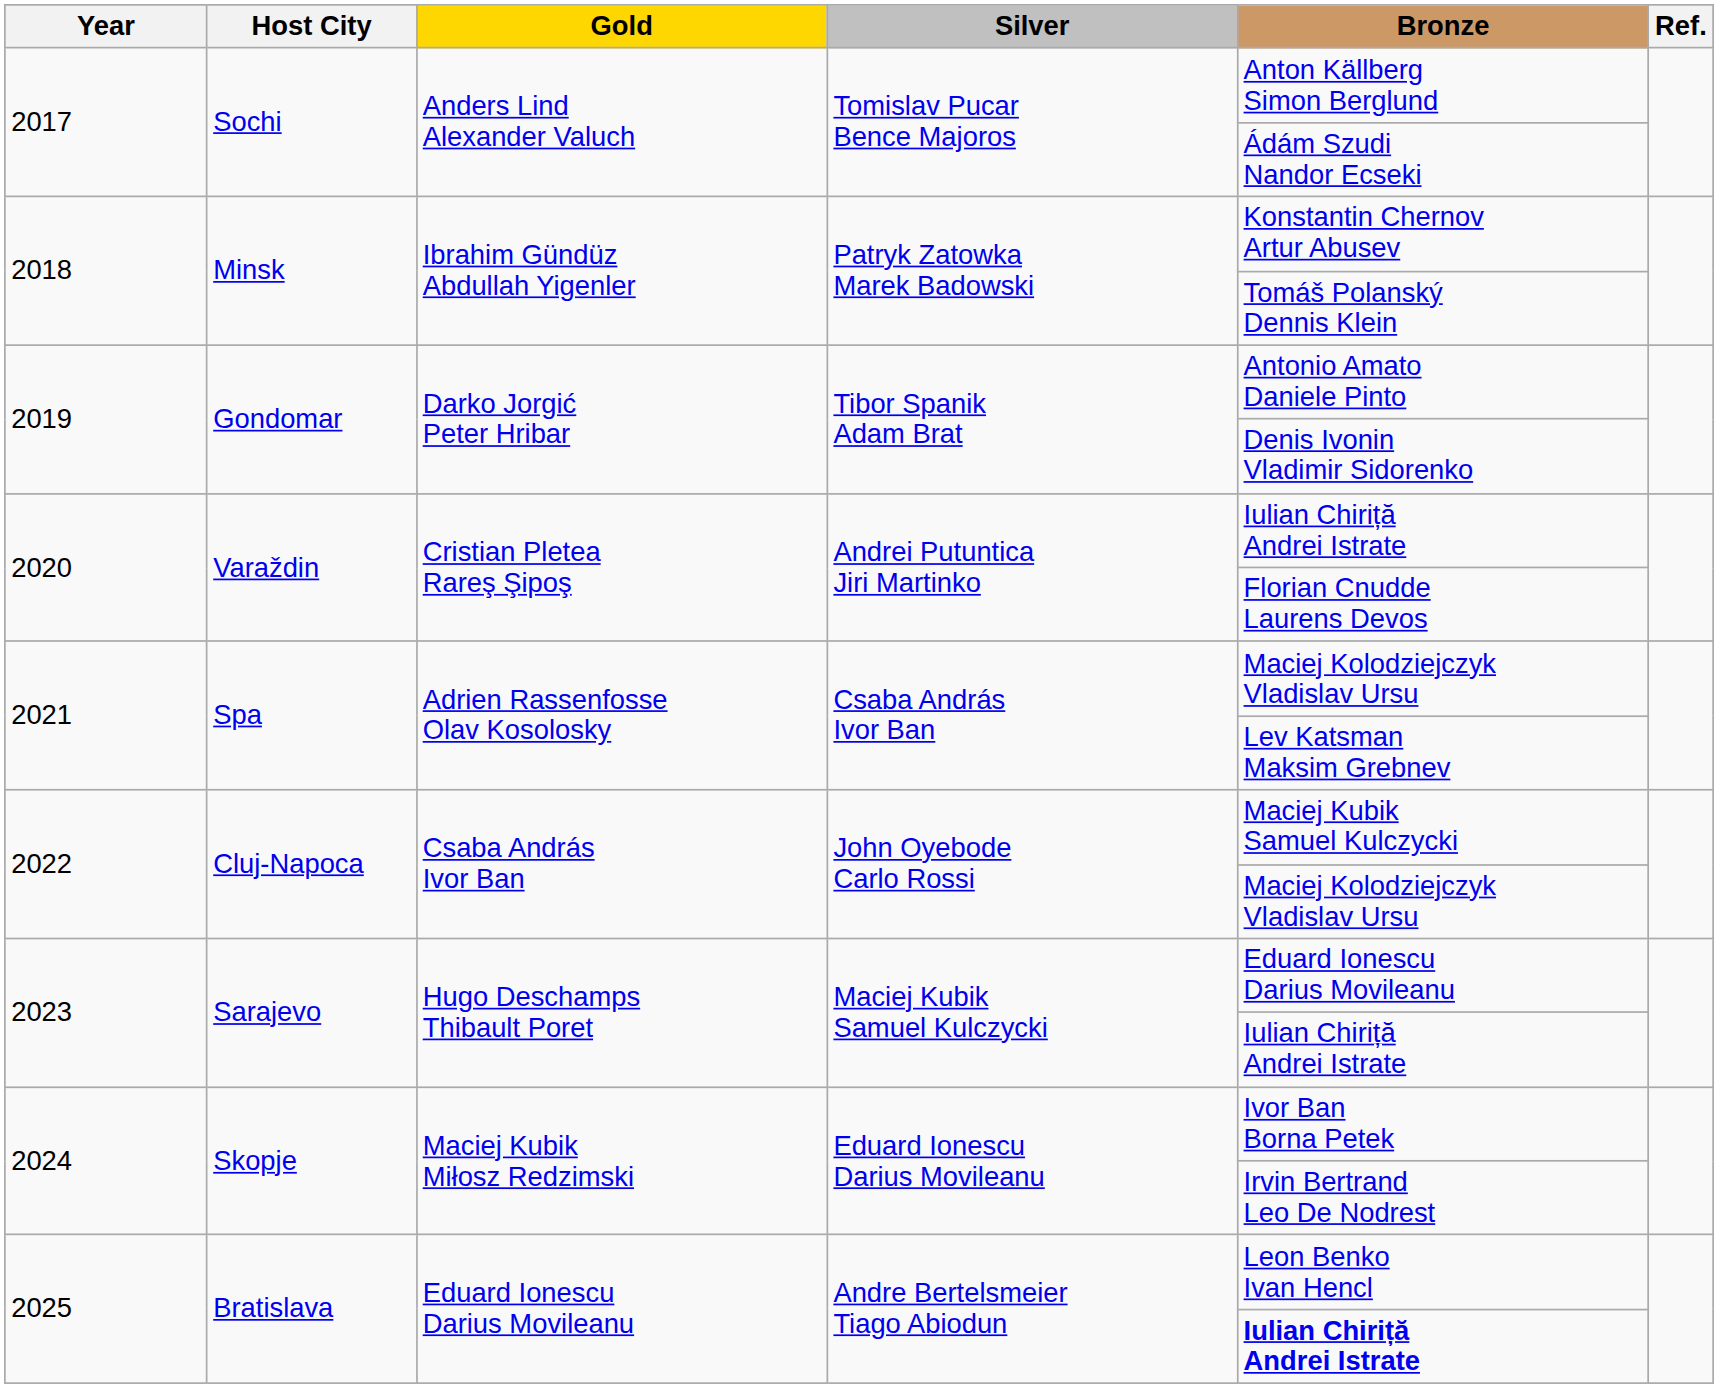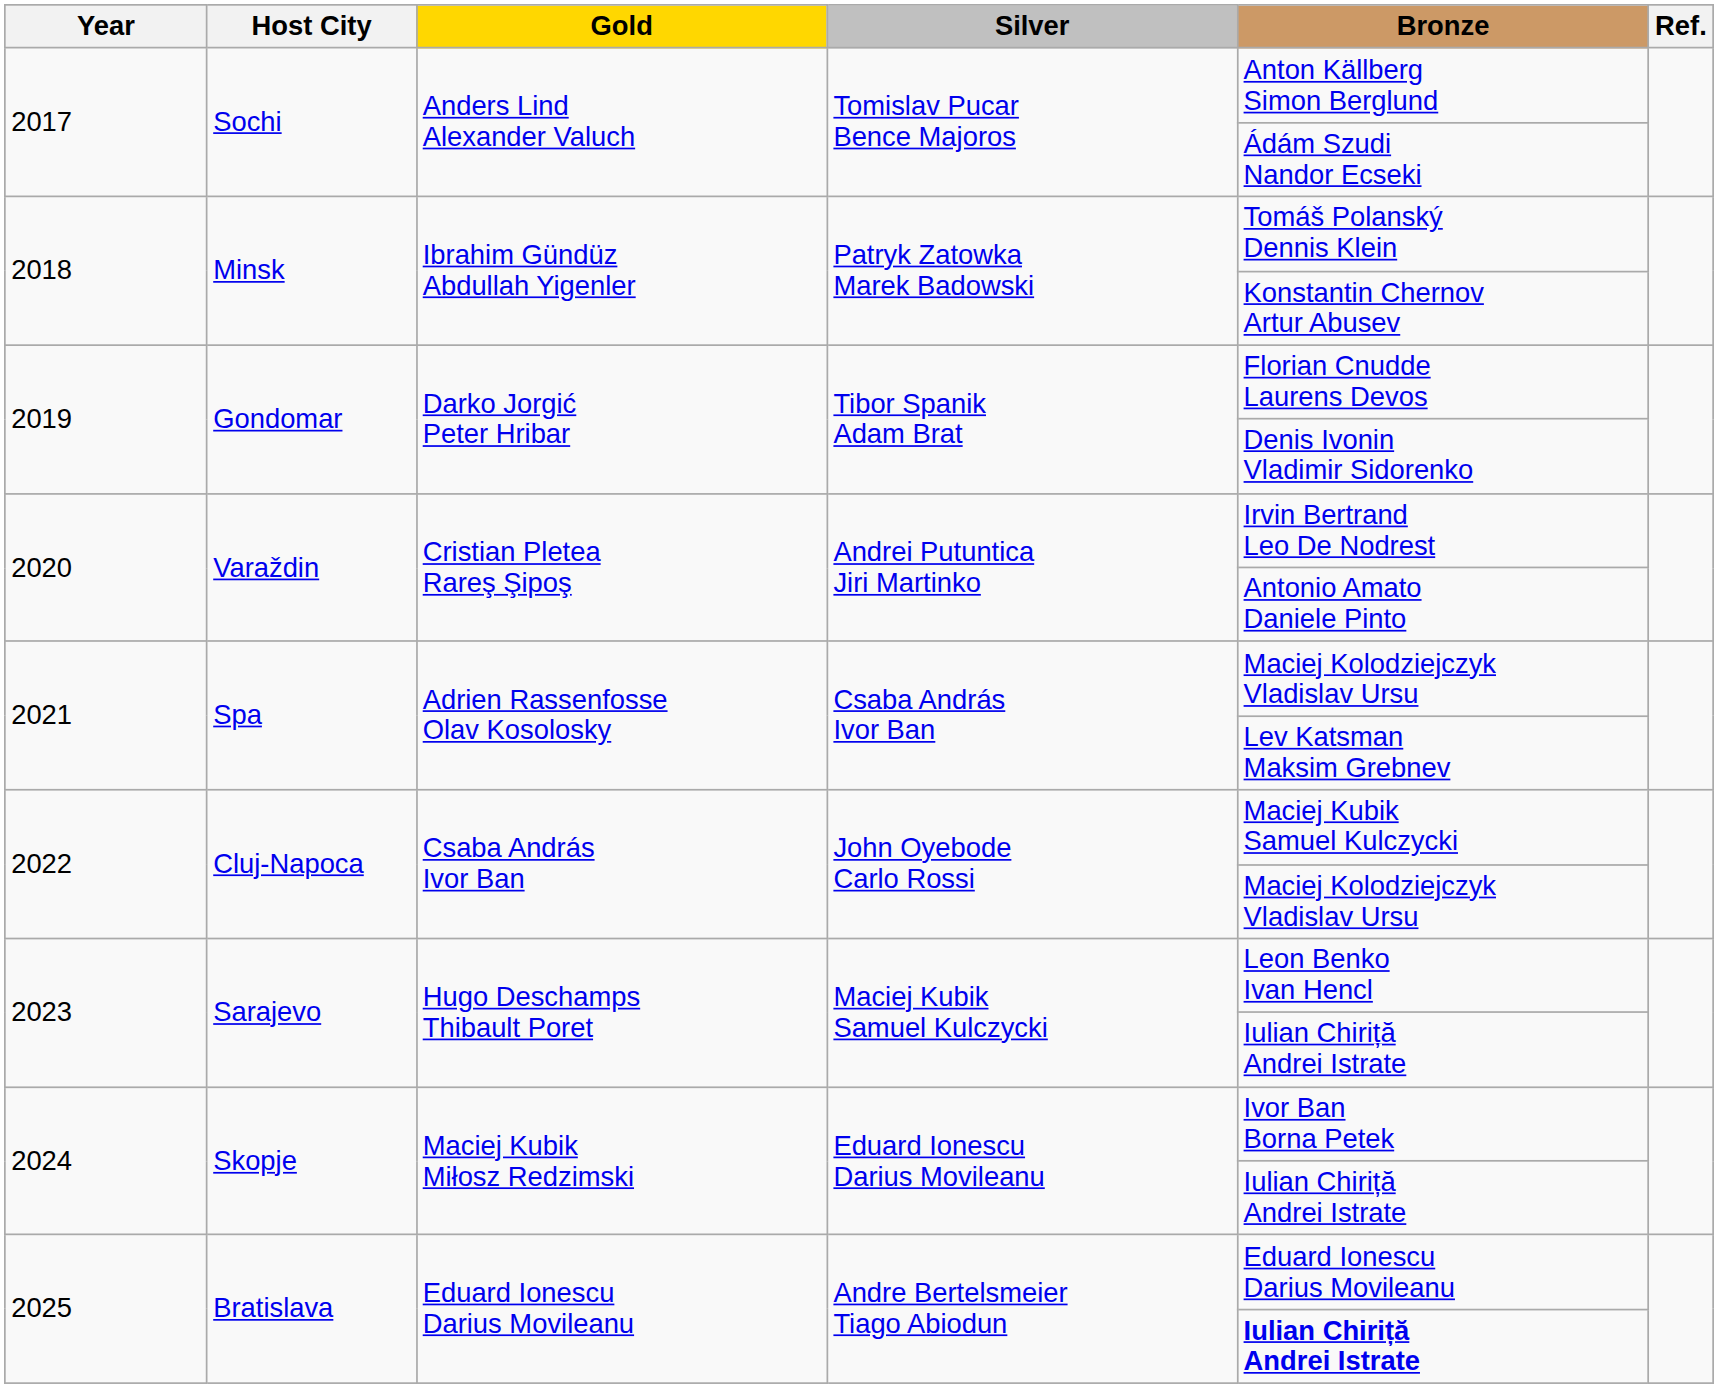(1364, 233) Konstantin Chernov Artur Abusev -> (1343, 233) Tomáš Polanský Dennis Klein
(1343, 307) Tomáš Polanský Dennis Klein -> (1364, 307) Konstantin Chernov Artur Abusev
(1333, 381) Antonio Amato Daniele Pinto -> (1337, 381) Florian Cnudde Laurens Devos
(1325, 530) Iulian Chiriță Andrei Istrate -> (1339, 530) Irvin Bertrand Leo De Nodrest
(1337, 604) Florian Cnudde Laurens Devos -> (1333, 604) Antonio Amato Daniele Pinto
(1349, 975) Eduard Ionescu Darius Movileanu -> (1317, 975) Leon Benko Ivan Hencl
(1339, 1197) Irvin Bertrand Leo De Nodrest -> (1325, 1197) Iulian Chiriță Andrei Istrate
(1317, 1271) Leon Benko Ivan Hencl -> (1349, 1271) Eduard Ionescu Darius Movileanu
